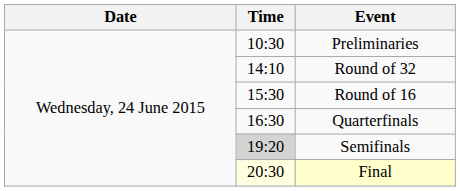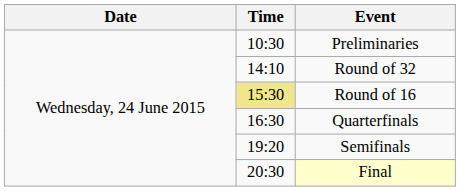(266, 95) no background -> (266, 95) khaki background
(266, 146) lightgrey background -> (266, 146) no background
(266, 172) lightyellow background -> (266, 172) no background
